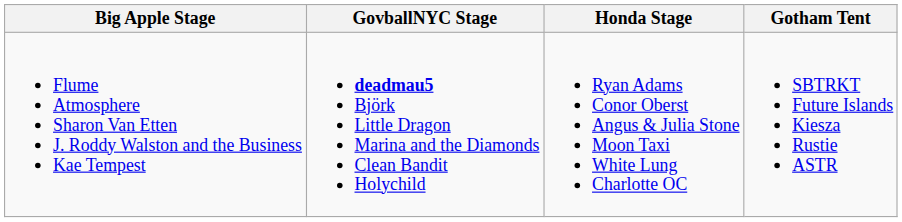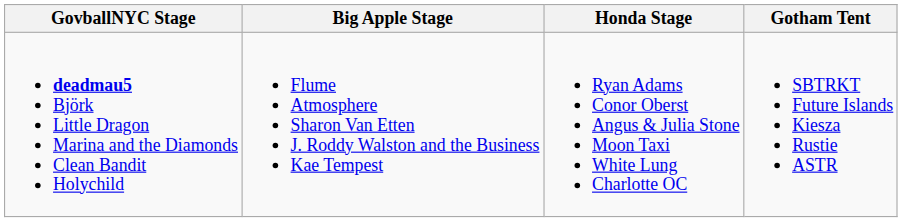columns swapped: (425, 18) <-> (155, 18)
